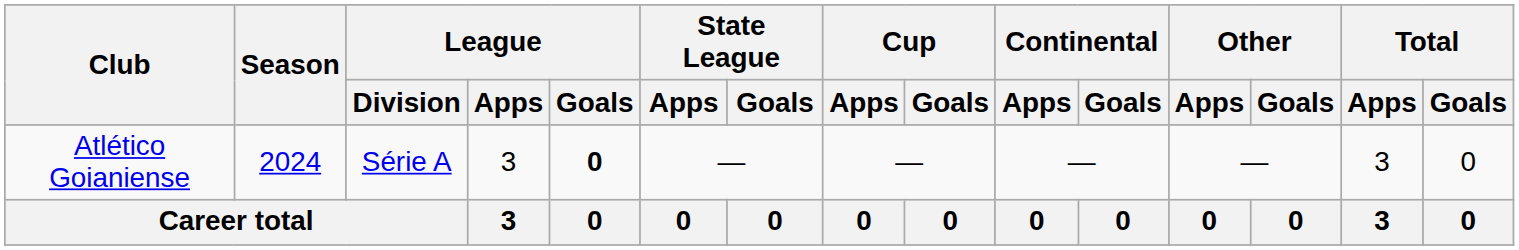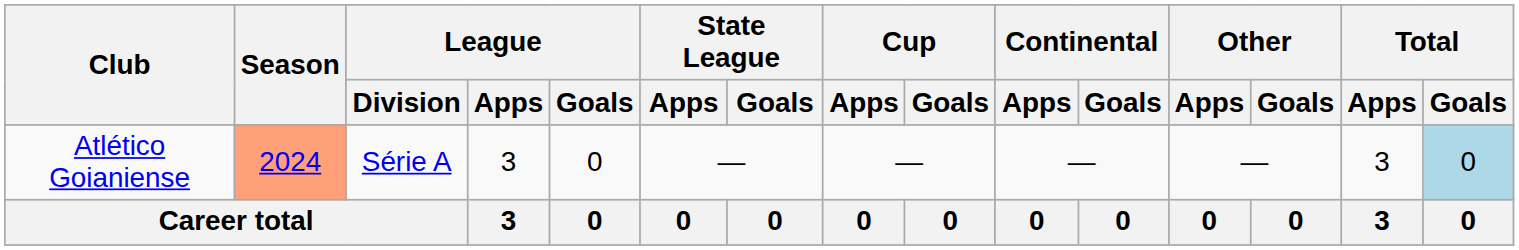(290, 161) no background -> (290, 161) lightsalmon background
(595, 161) bold -> (595, 161) normal
(1468, 161) no background -> (1468, 161) lightblue background
